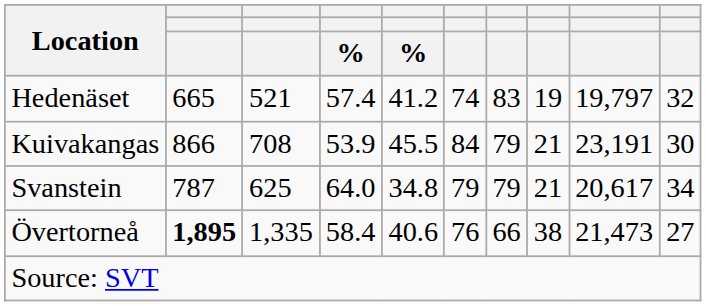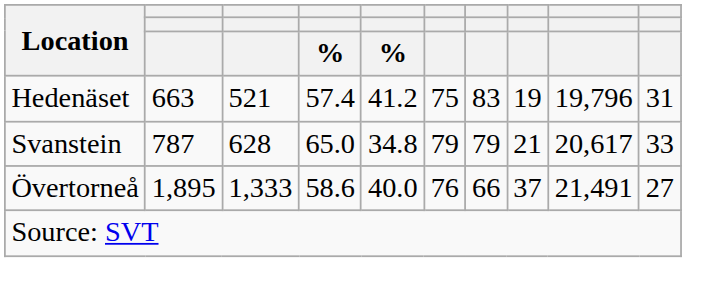(194, 97) 665 -> (173, 97) 663
(465, 97) 74 -> (445, 97) 75
(614, 97) 19,797 -> (594, 97) 19,796
(680, 97) 32 -> (660, 97) 31
- row: (85, 142)
(270, 187) 625 -> (250, 142) 628
(351, 187) 64.0 -> (330, 142) 65.0
(680, 187) 34 -> (660, 142) 33
(204, 232) bold -> (184, 187) normal
(281, 232) 1,335 -> (260, 187) 1,333
(351, 232) 58.4 -> (330, 187) 58.6
(413, 232) 40.6 -> (393, 187) 40.0
(548, 232) 38 -> (528, 187) 37
(614, 232) 21,473 -> (594, 187) 21,491
